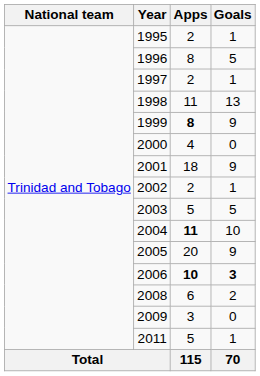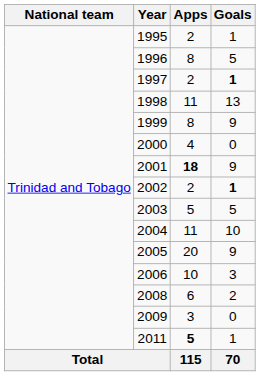(233, 79) normal -> (233, 79) bold
(191, 123) bold -> (191, 123) normal
(191, 166) normal -> (191, 166) bold
(233, 187) normal -> (233, 187) bold
(191, 230) bold -> (191, 230) normal
(191, 274) bold -> (191, 274) normal
(233, 274) bold -> (233, 274) normal
(191, 338) normal -> (191, 338) bold
